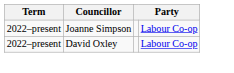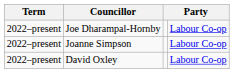+ row: (113, 28)
